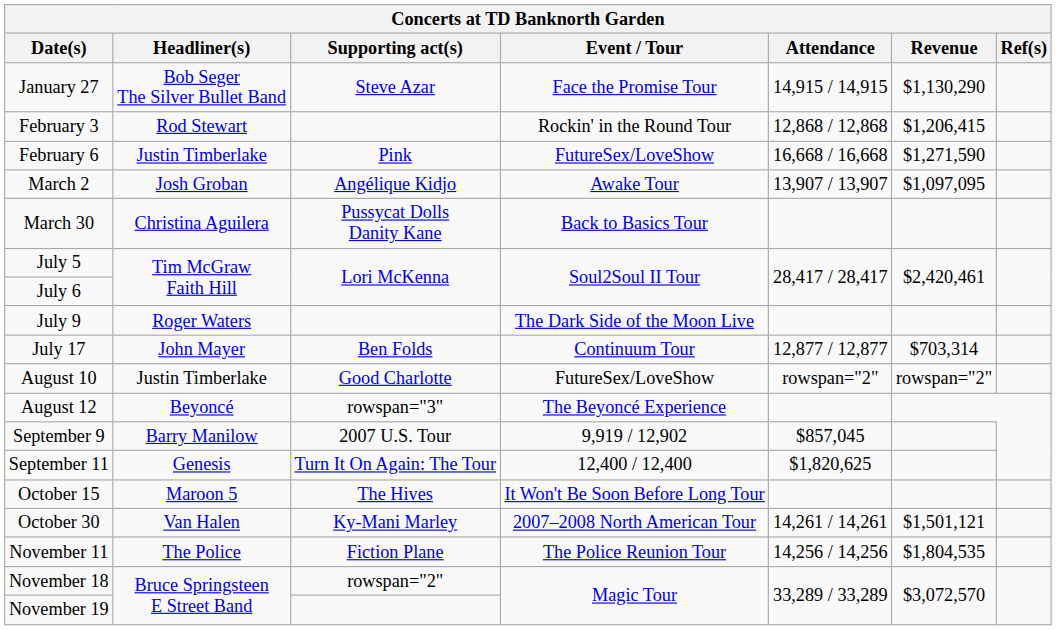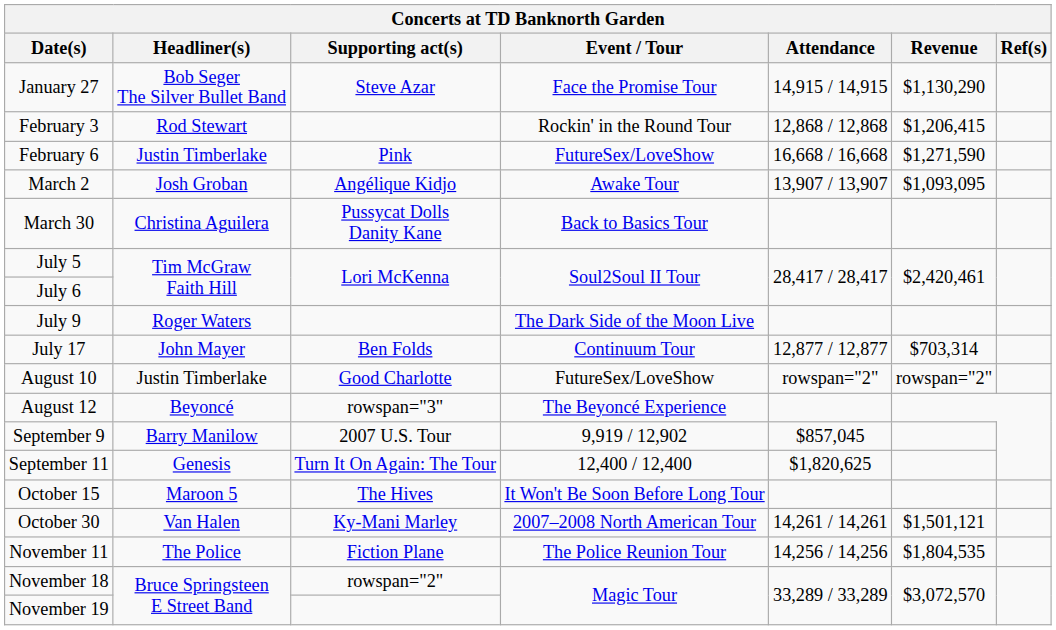(944, 184) $1,097,095 -> (944, 184) $1,093,095
